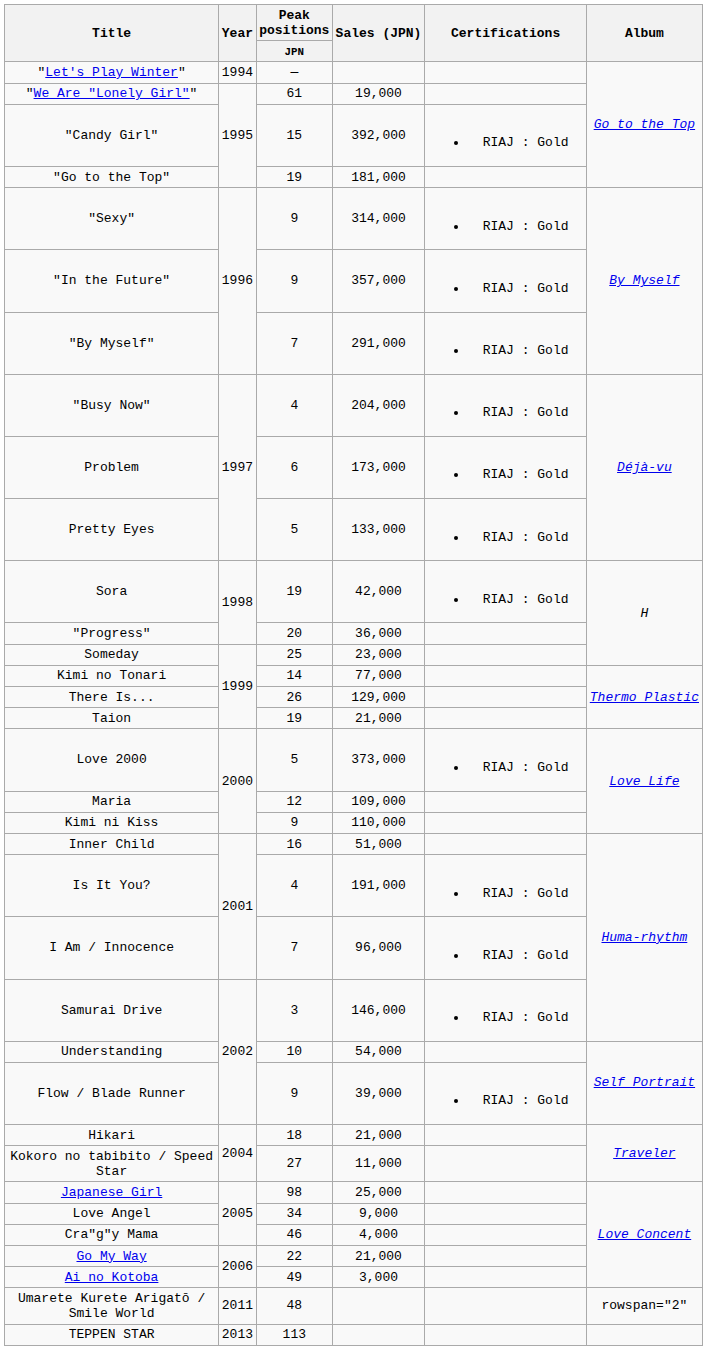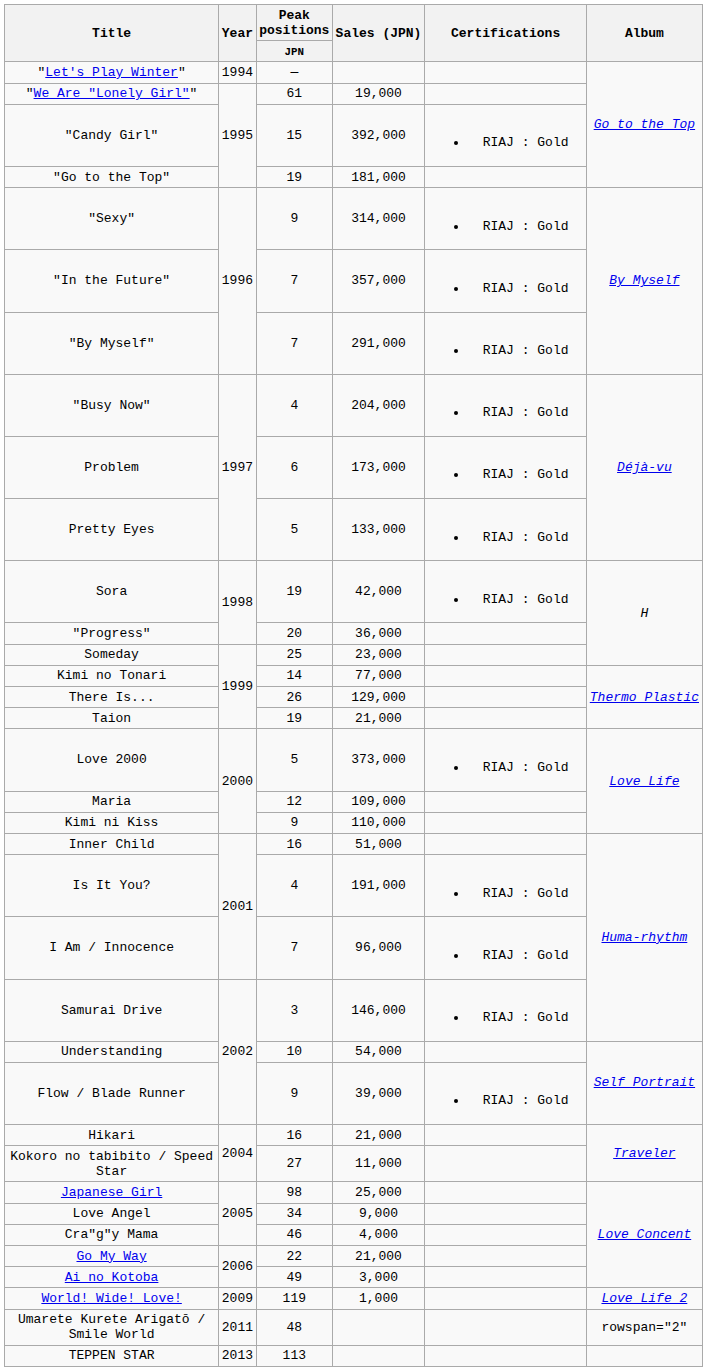(294, 281) 9 -> (294, 281) 7
(294, 1135) 18 -> (294, 1135) 16
+ row: (112, 1298)
